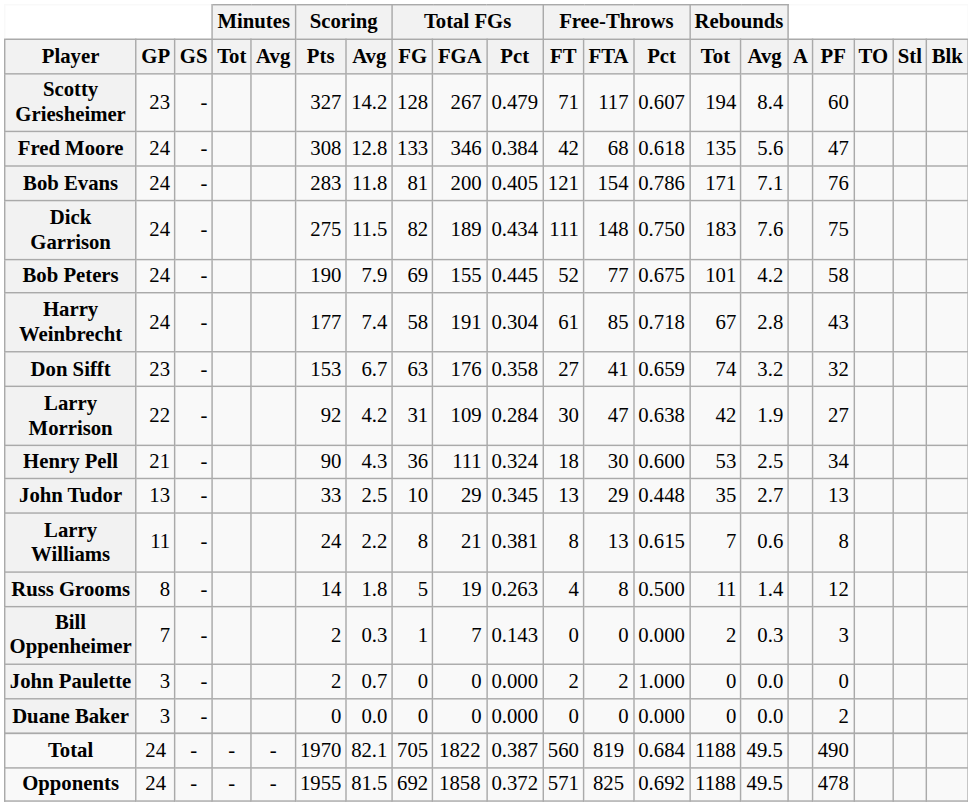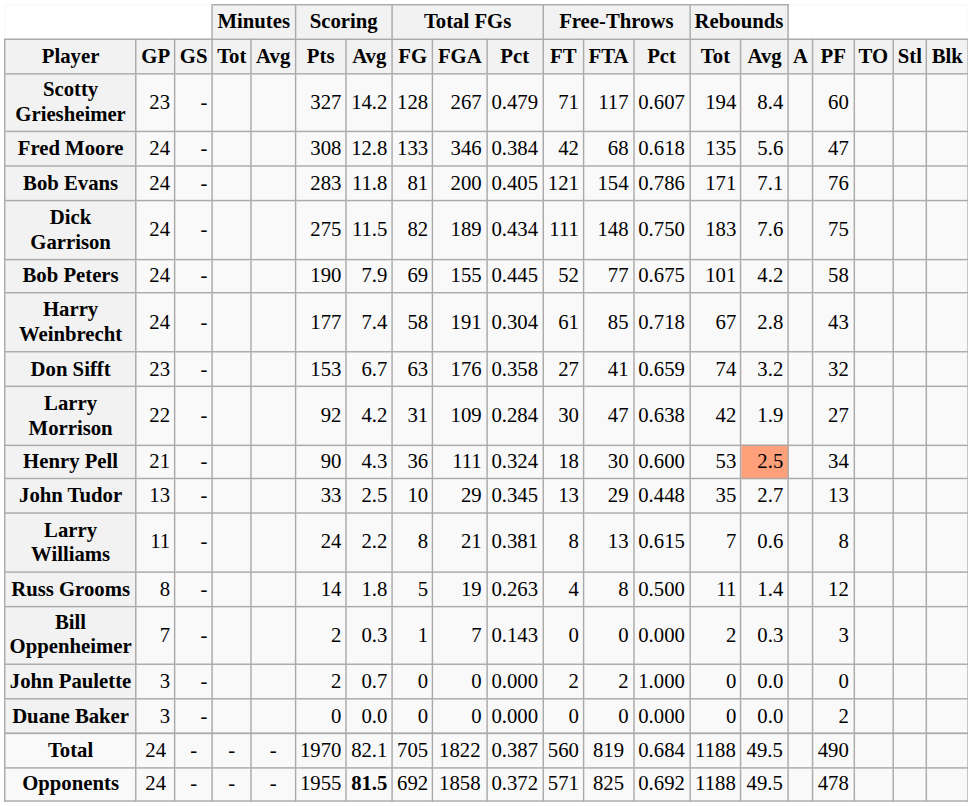(770, 461) no background -> (770, 461) lightsalmon background
(369, 784) normal -> (369, 784) bold
